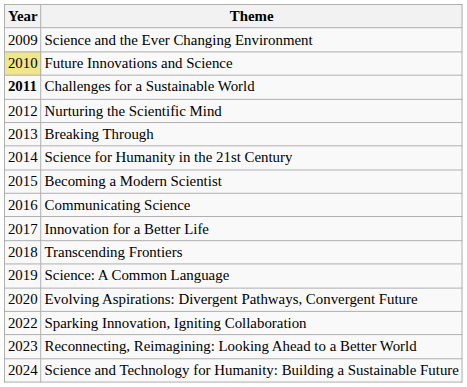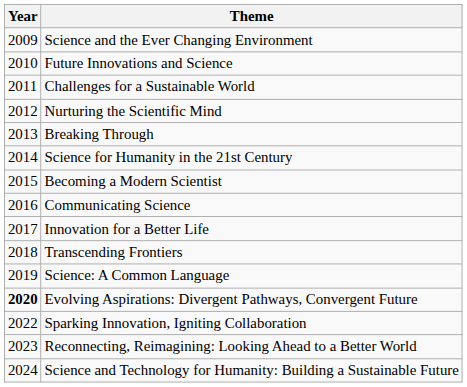(23, 63) khaki background -> (23, 63) no background
(22, 87) bold -> (22, 87) normal
(23, 299) normal -> (23, 299) bold
